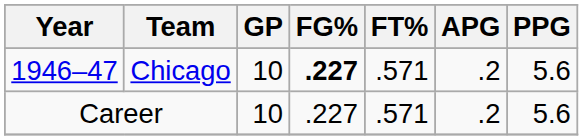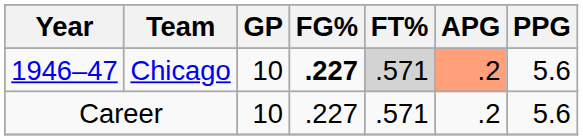(402, 70) no background -> (402, 70) lightgrey background
(489, 70) no background -> (489, 70) lightsalmon background
